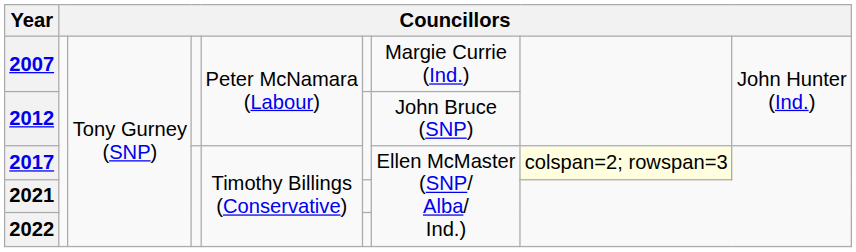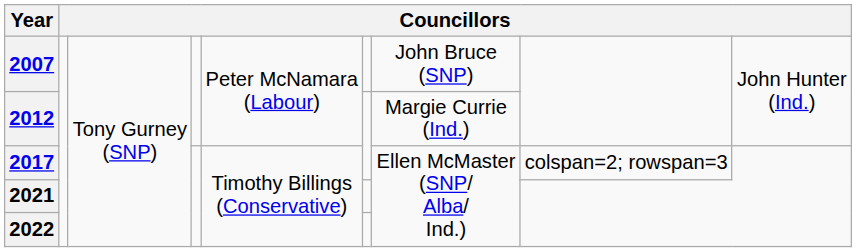(446, 63) Margie Currie (Ind.) -> (446, 63) John Bruce (SNP)
(446, 118) John Bruce (SNP) -> (446, 118) Margie Currie (Ind.)
(626, 162) lightyellow background -> (626, 162) no background
